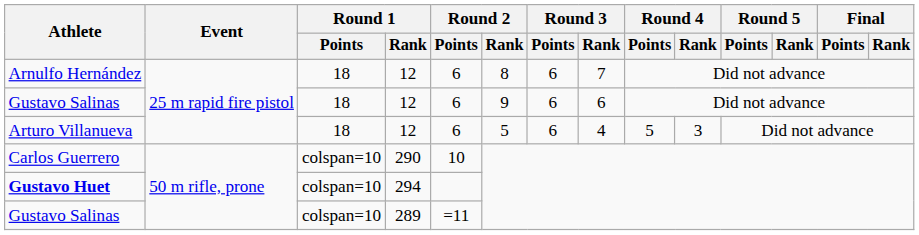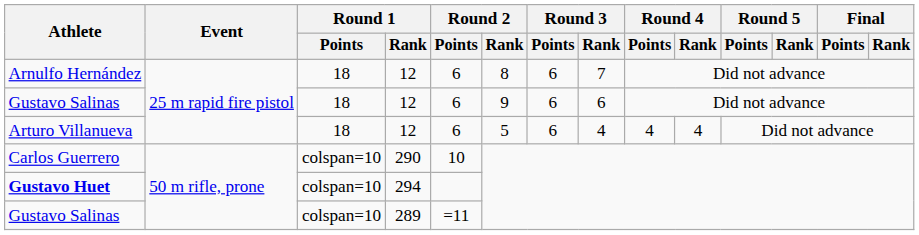(650, 130) 5 -> (650, 130) 4
(698, 130) 3 -> (698, 130) 4
